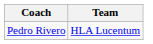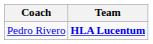(105, 30) normal -> (108, 30) bold
